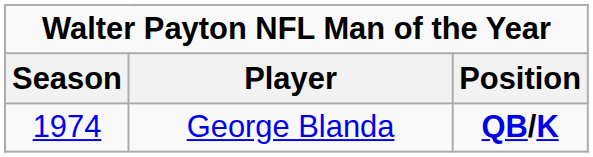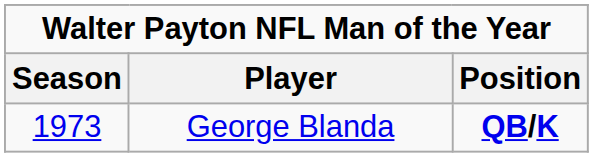(67, 126) 1974 -> (67, 126) 1973
